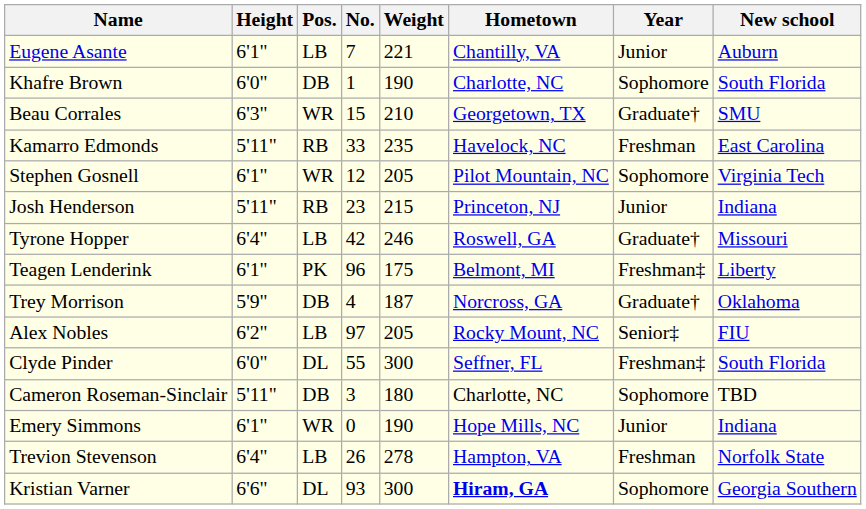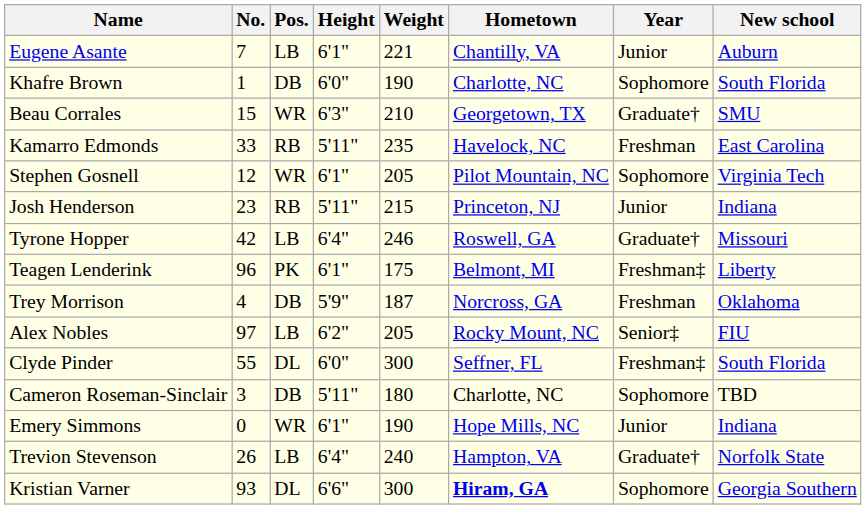columns swapped: (360, 20) <-> (265, 20)
(659, 301) Graduate† -> (657, 301) Freshman
(399, 457) 278 -> (399, 457) 240
(657, 457) Freshman -> (659, 457) Graduate†
